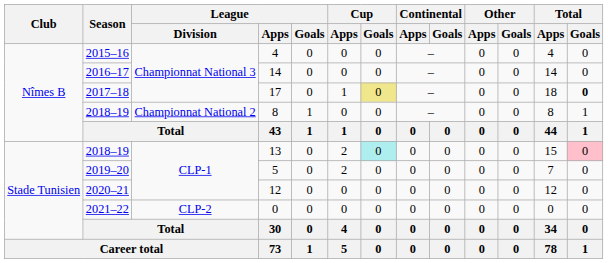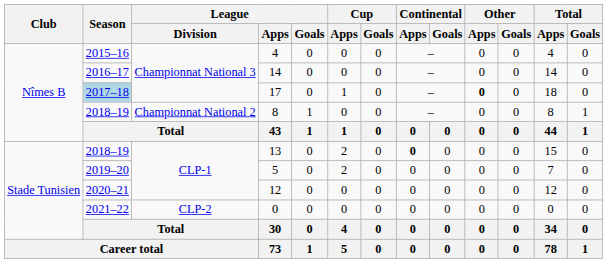(107, 92) no background -> (107, 92) lightblue background
(378, 92) khaki background -> (378, 92) no background
(482, 92) normal -> (482, 92) bold
(585, 92) bold -> (585, 92) normal
(378, 151) paleturquoise background -> (378, 151) no background
(413, 151) normal -> (413, 151) bold
(585, 151) pink background -> (585, 151) no background
